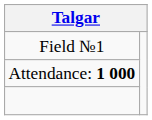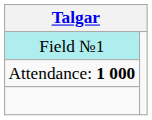(72, 45) no background -> (72, 45) paleturquoise background
